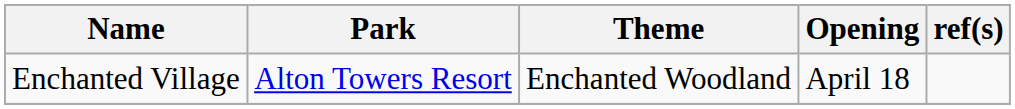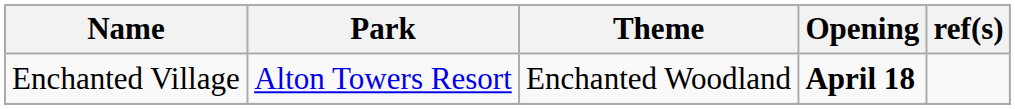(858, 78) normal -> (860, 78) bold
